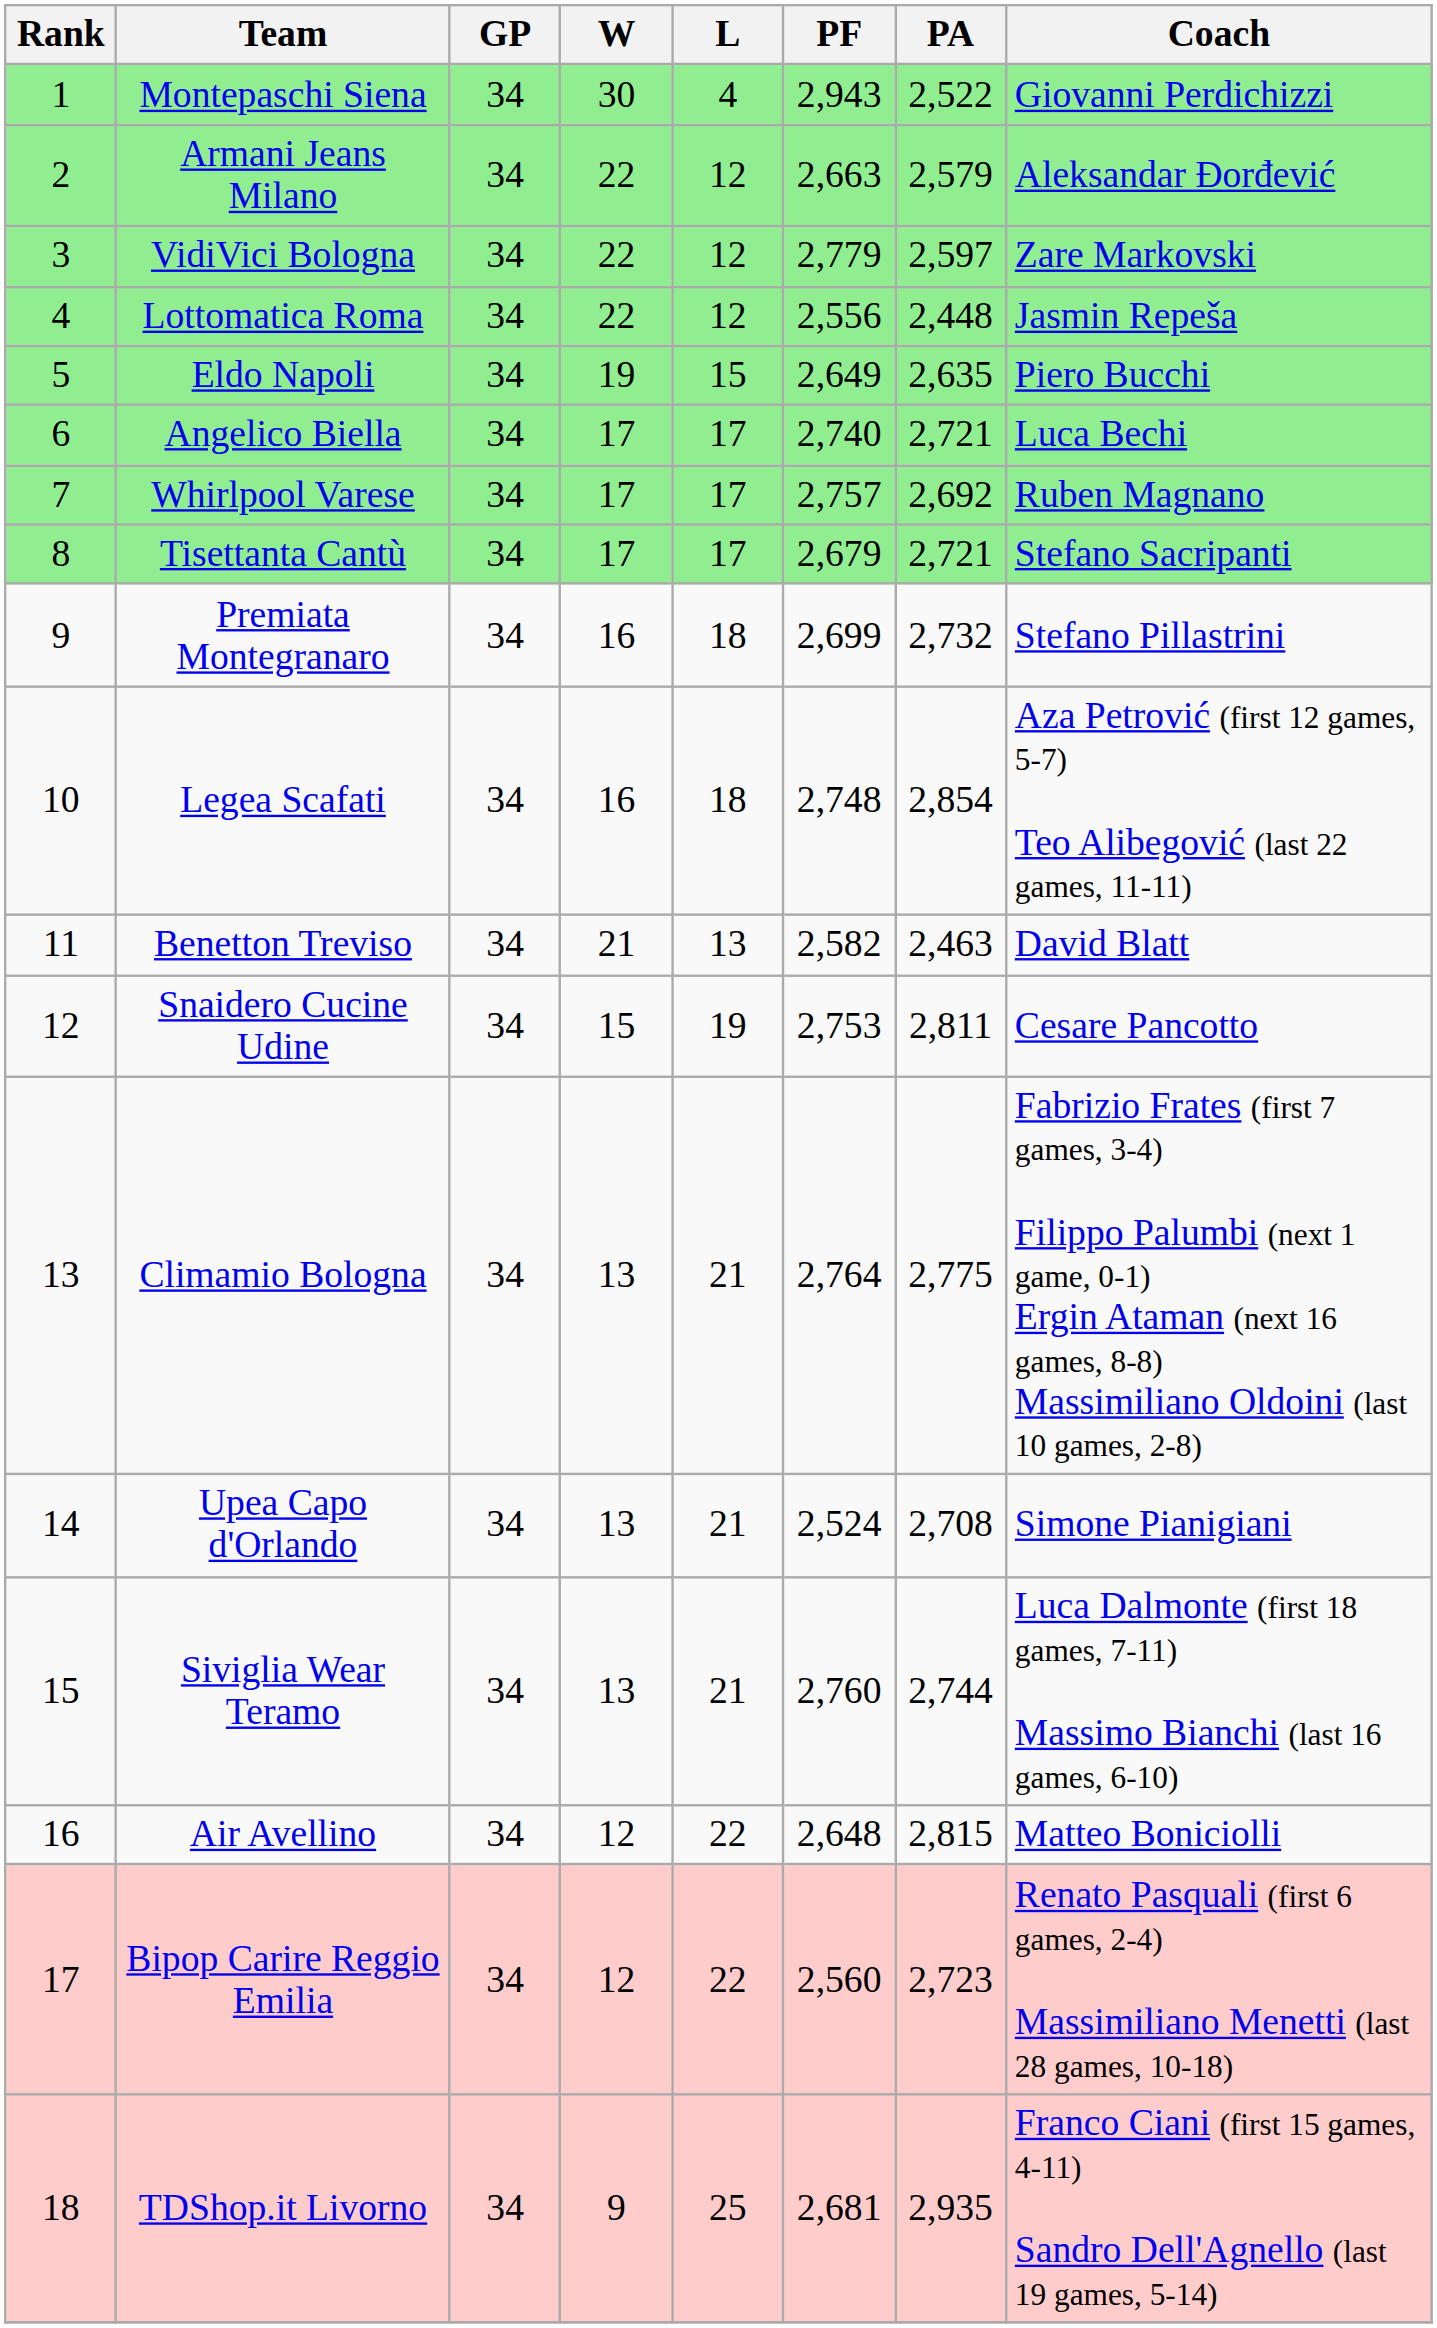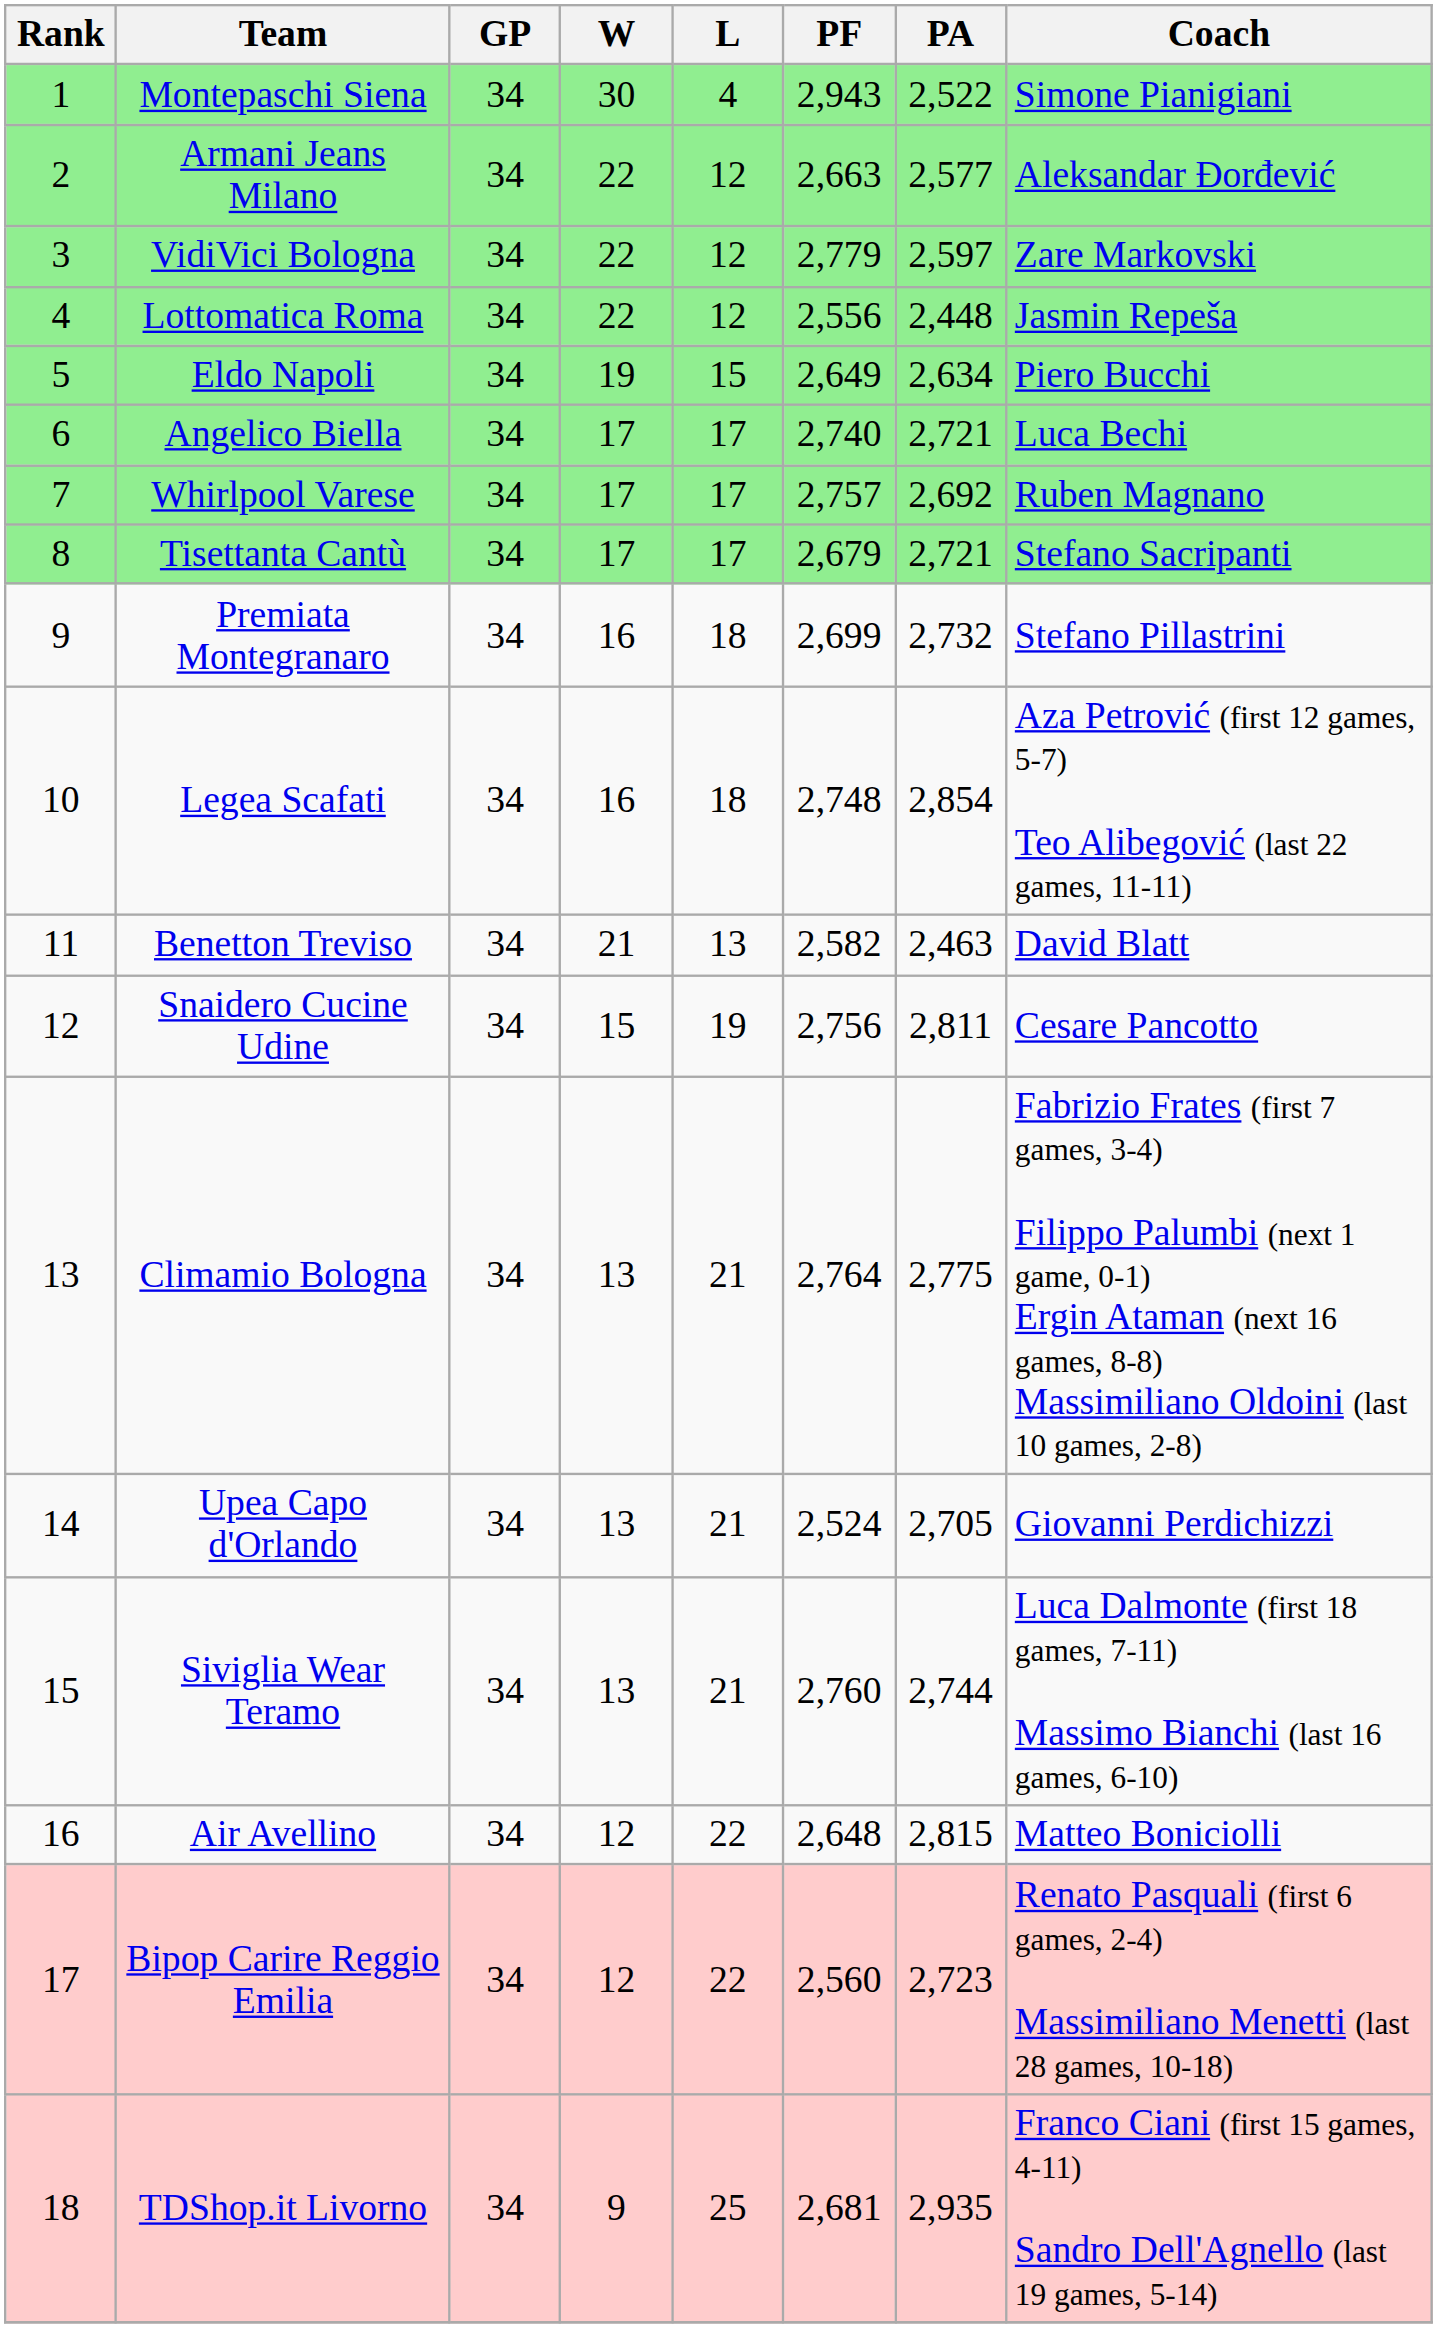(1174, 93) Giovanni Perdichizzi -> (1153, 93) Simone Pianigiani
(950, 174) 2,579 -> (950, 174) 2,577
(950, 374) 2,635 -> (950, 374) 2,634
(839, 1024) 2,753 -> (839, 1024) 2,756
(950, 1524) 2,708 -> (950, 1524) 2,705
(1153, 1524) Simone Pianigiani -> (1174, 1524) Giovanni Perdichizzi
